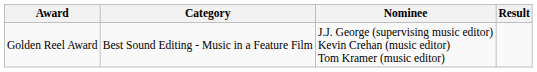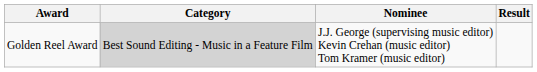(208, 44) no background -> (208, 44) lightgrey background
